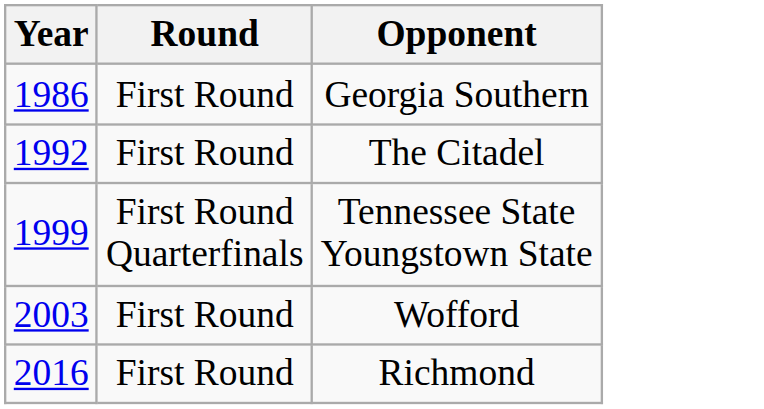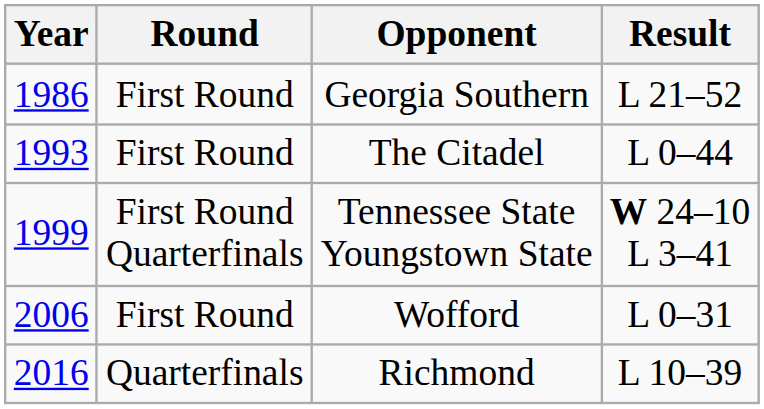+ column: (680, 34)
(51, 152) 1992 -> (51, 152) 1993
(51, 313) 2003 -> (51, 313) 2006
(205, 373) First Round -> (205, 373) Quarterfinals
